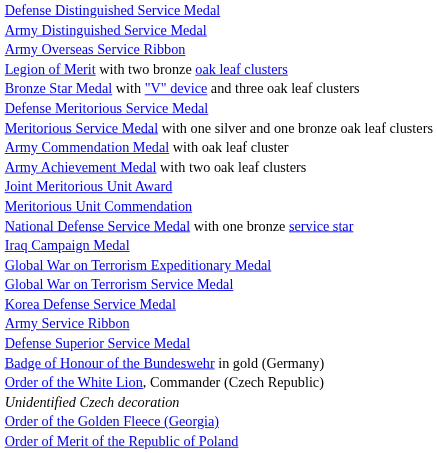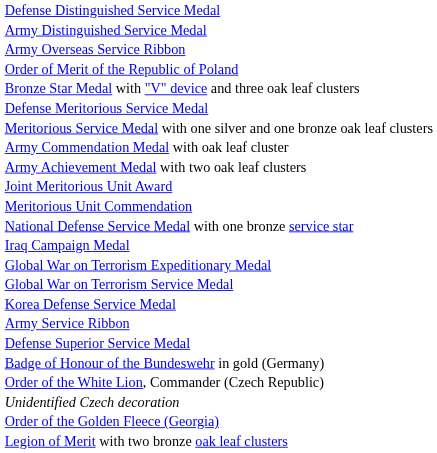(146, 69) Legion of Merit with two bronze oak leaf clusters -> (122, 69) Order of Merit of the Republic of Poland
(122, 441) Order of Merit of the Republic of Poland -> (146, 441) Legion of Merit with two bronze oak leaf clusters
